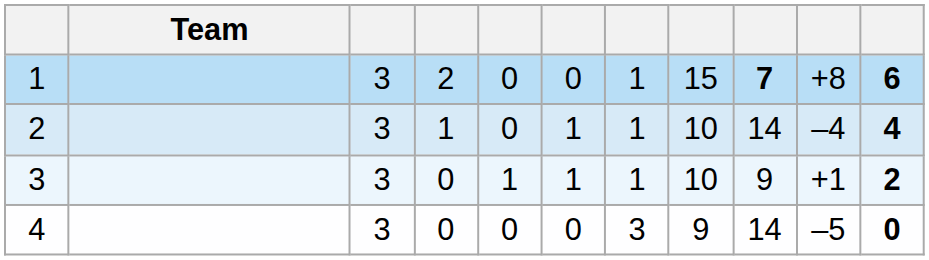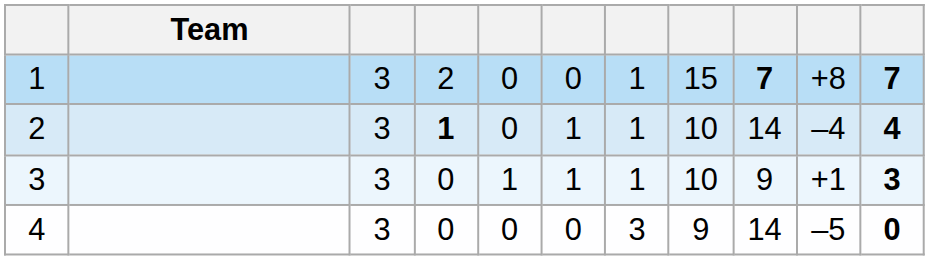(892, 78) 6 -> (892, 78) 7
(446, 128) normal -> (446, 128) bold
(892, 178) 2 -> (892, 178) 3
